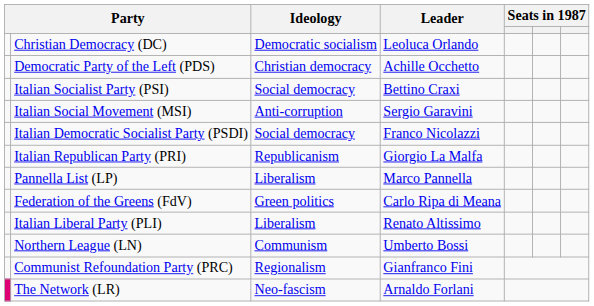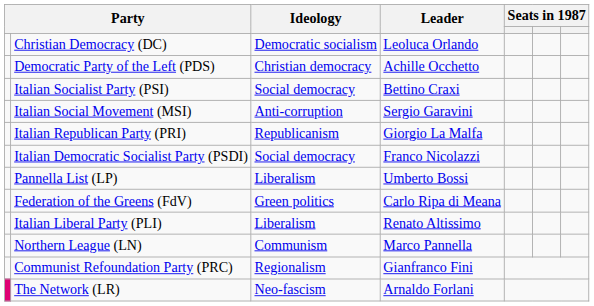rows swapped: (100, 156) <-> (131, 133)
(428, 178) Marco Pannella -> (426, 178) Umberto Bossi
(426, 245) Umberto Bossi -> (428, 245) Marco Pannella
